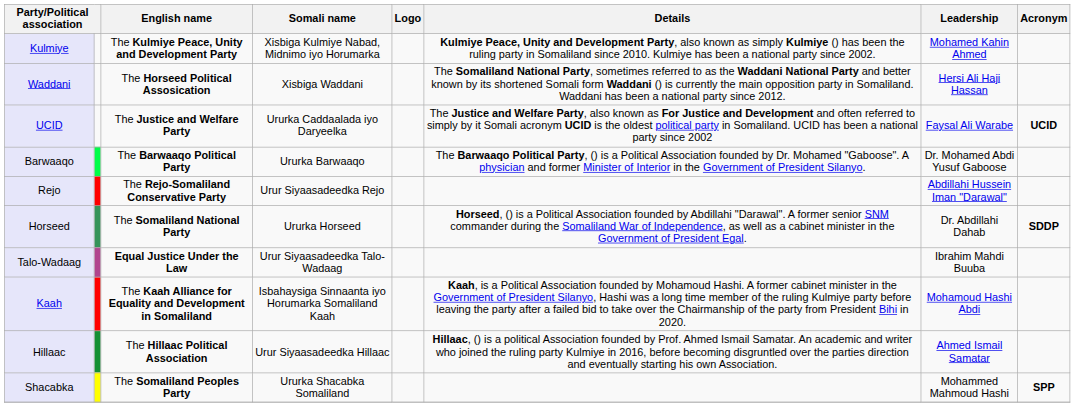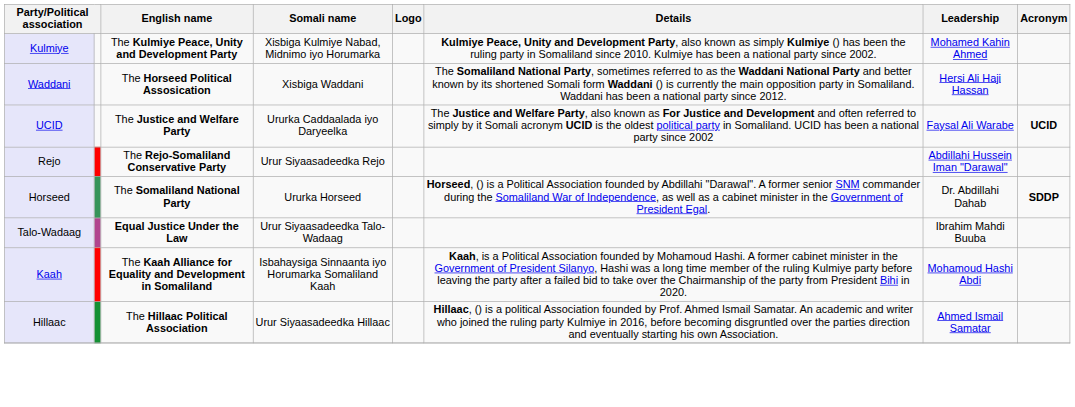- row: (49, 161)
- row: (49, 387)
